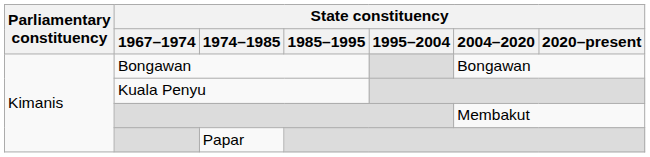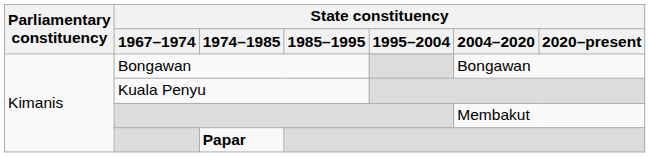(223, 139) normal -> (224, 139) bold
